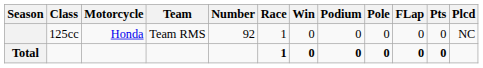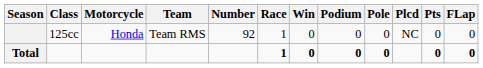columns swapped: (410, 14) <-> (464, 14)
